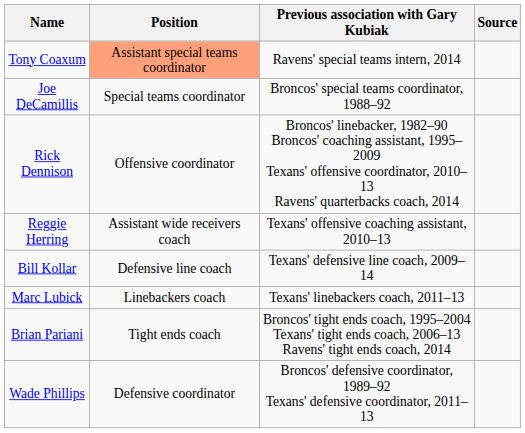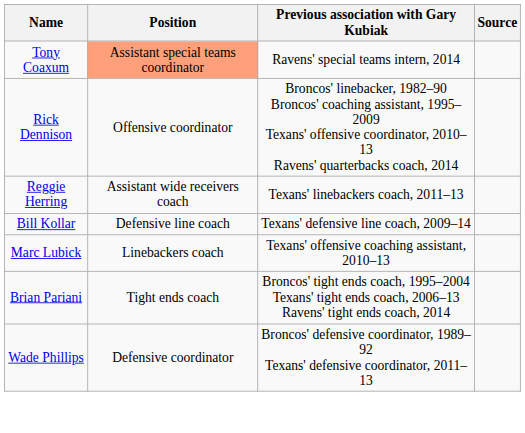- row: (47, 96)
(367, 231) Texans' offensive coaching assistant, 2010–13 -> (366, 194) Texans' linebackers coach, 2011–13
(367, 297) Texans' linebackers coach, 2011–13 -> (366, 253) Texans' offensive coaching assistant, 2010–13
